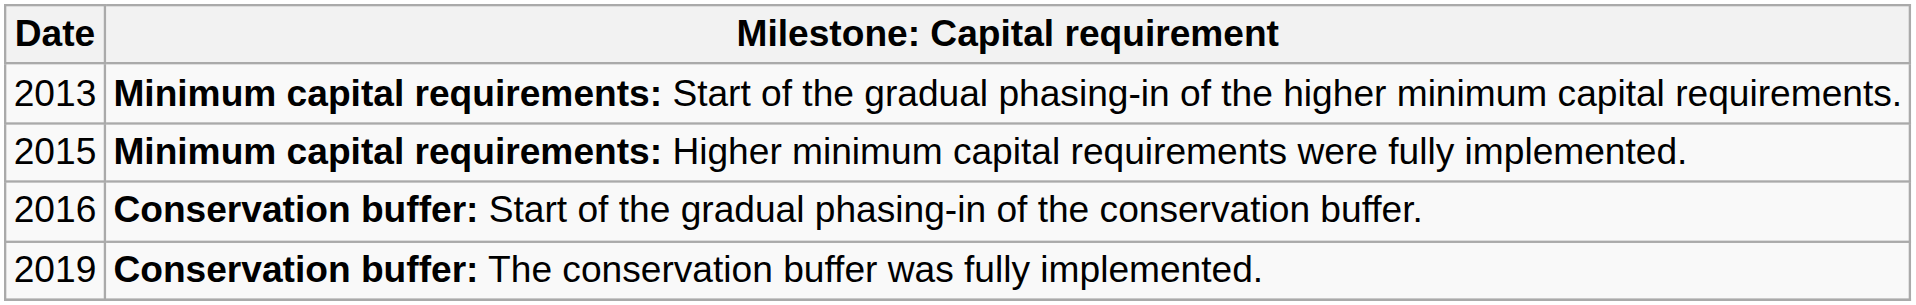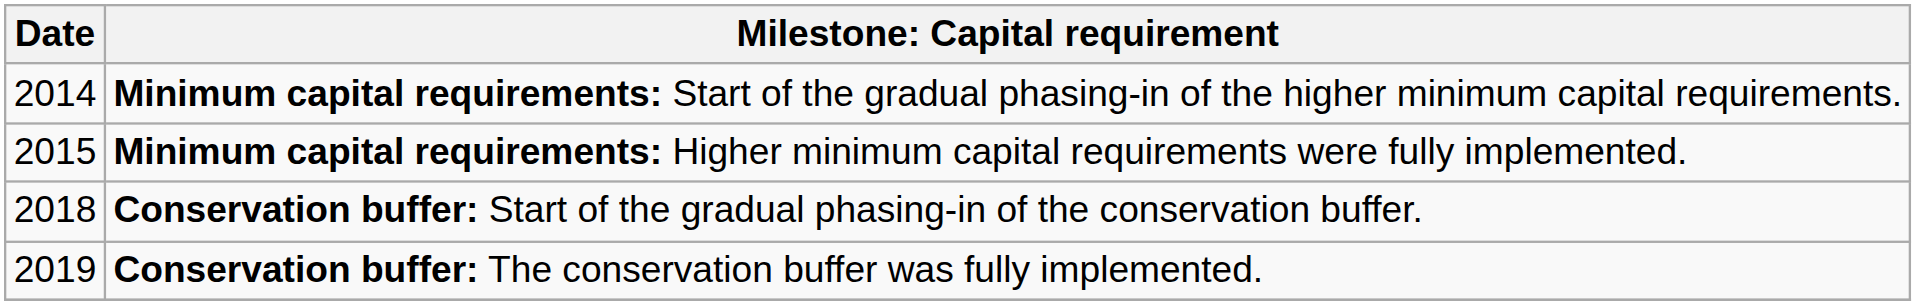(55, 92) 2013 -> (55, 92) 2014
(55, 210) 2016 -> (55, 210) 2018
